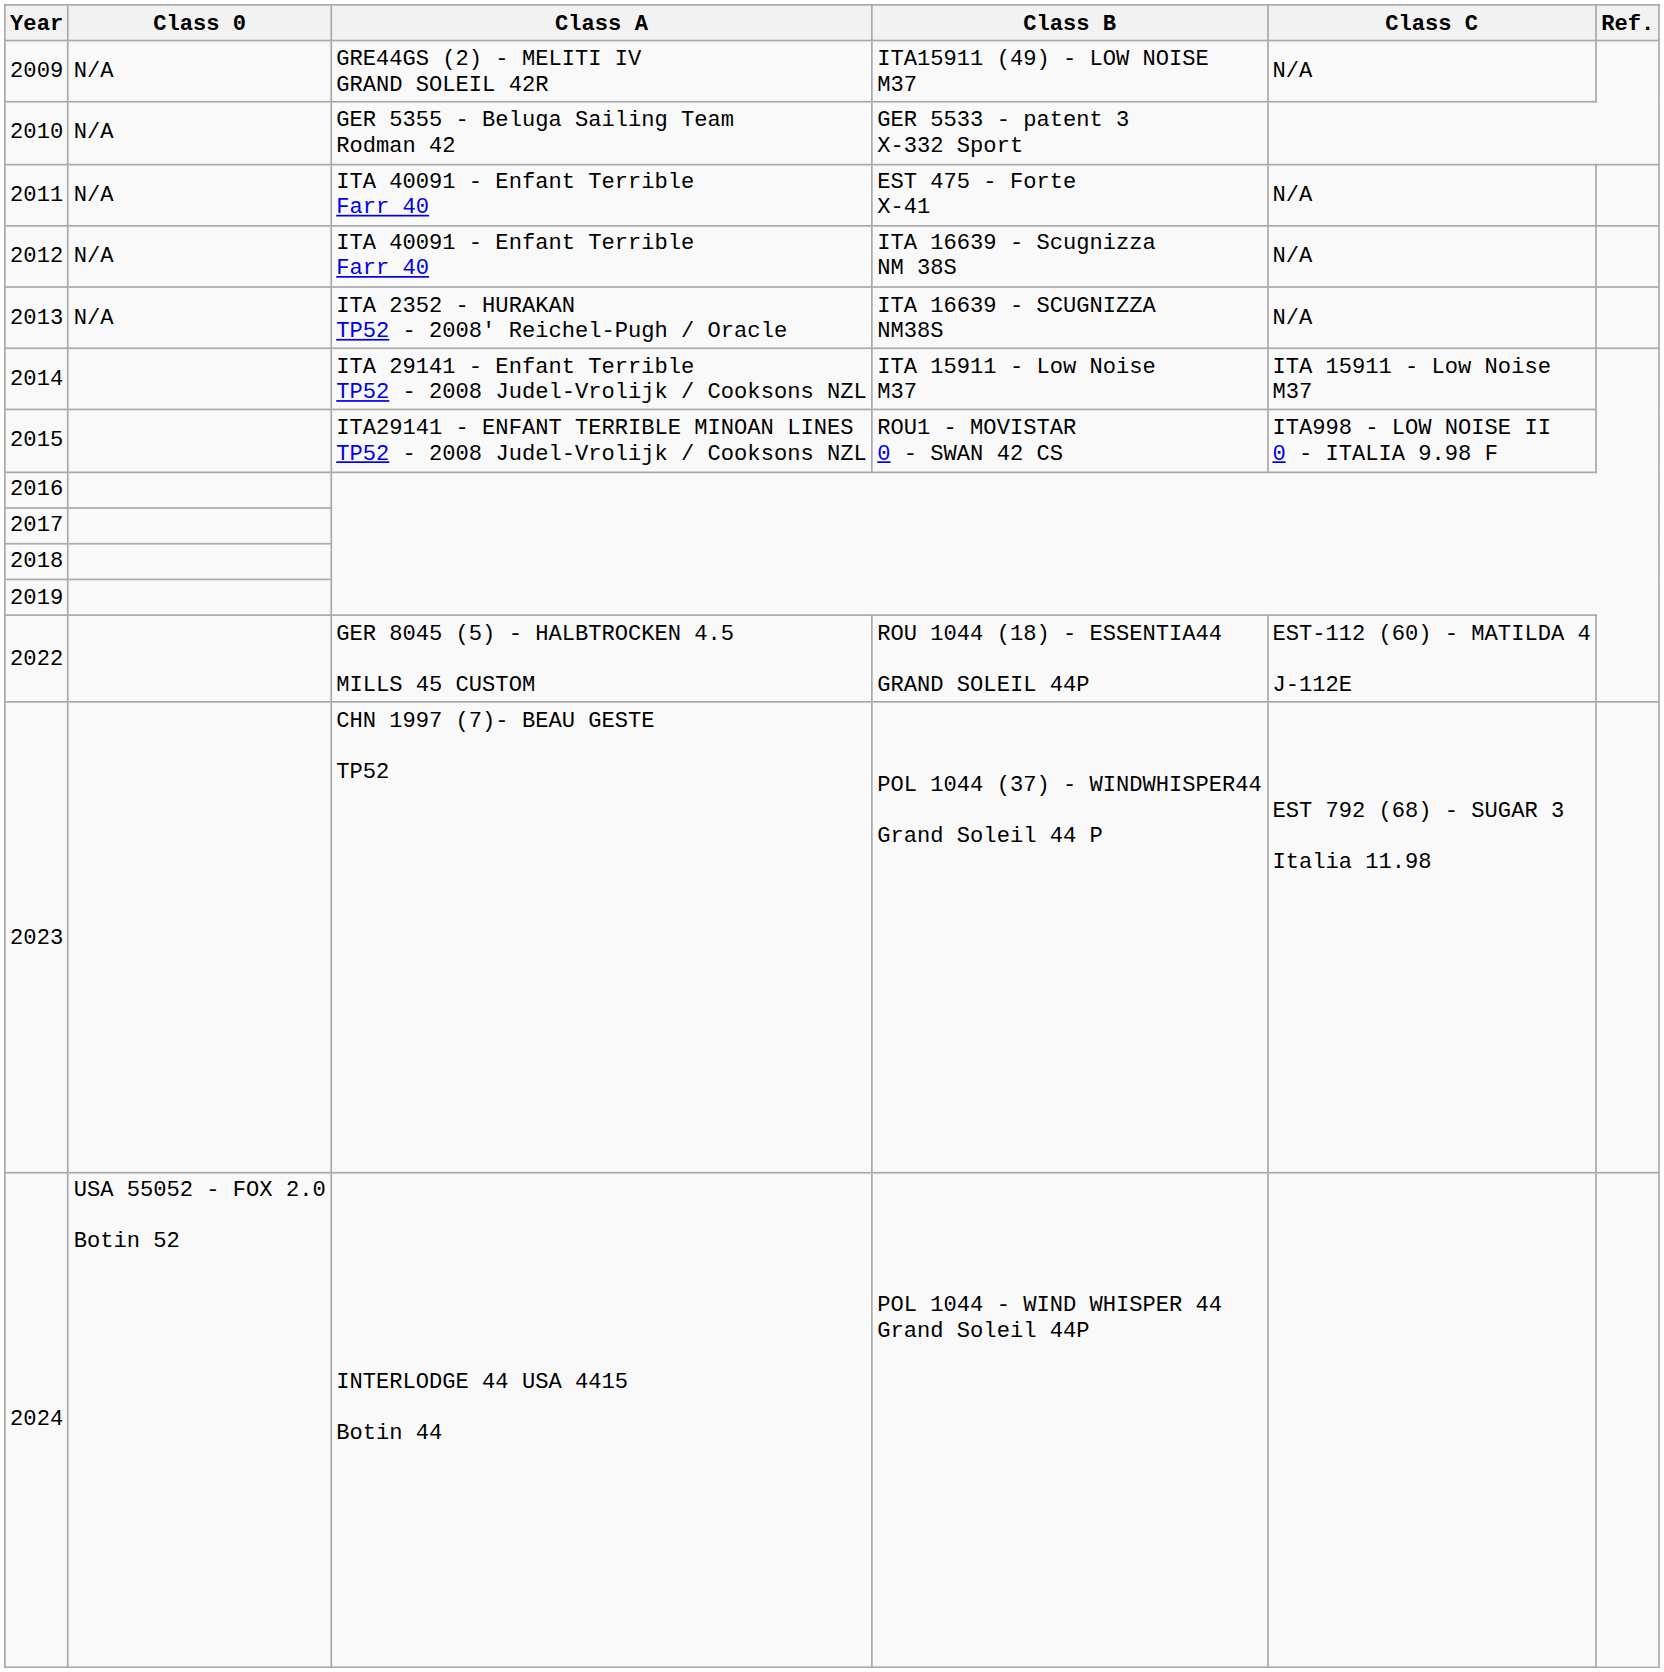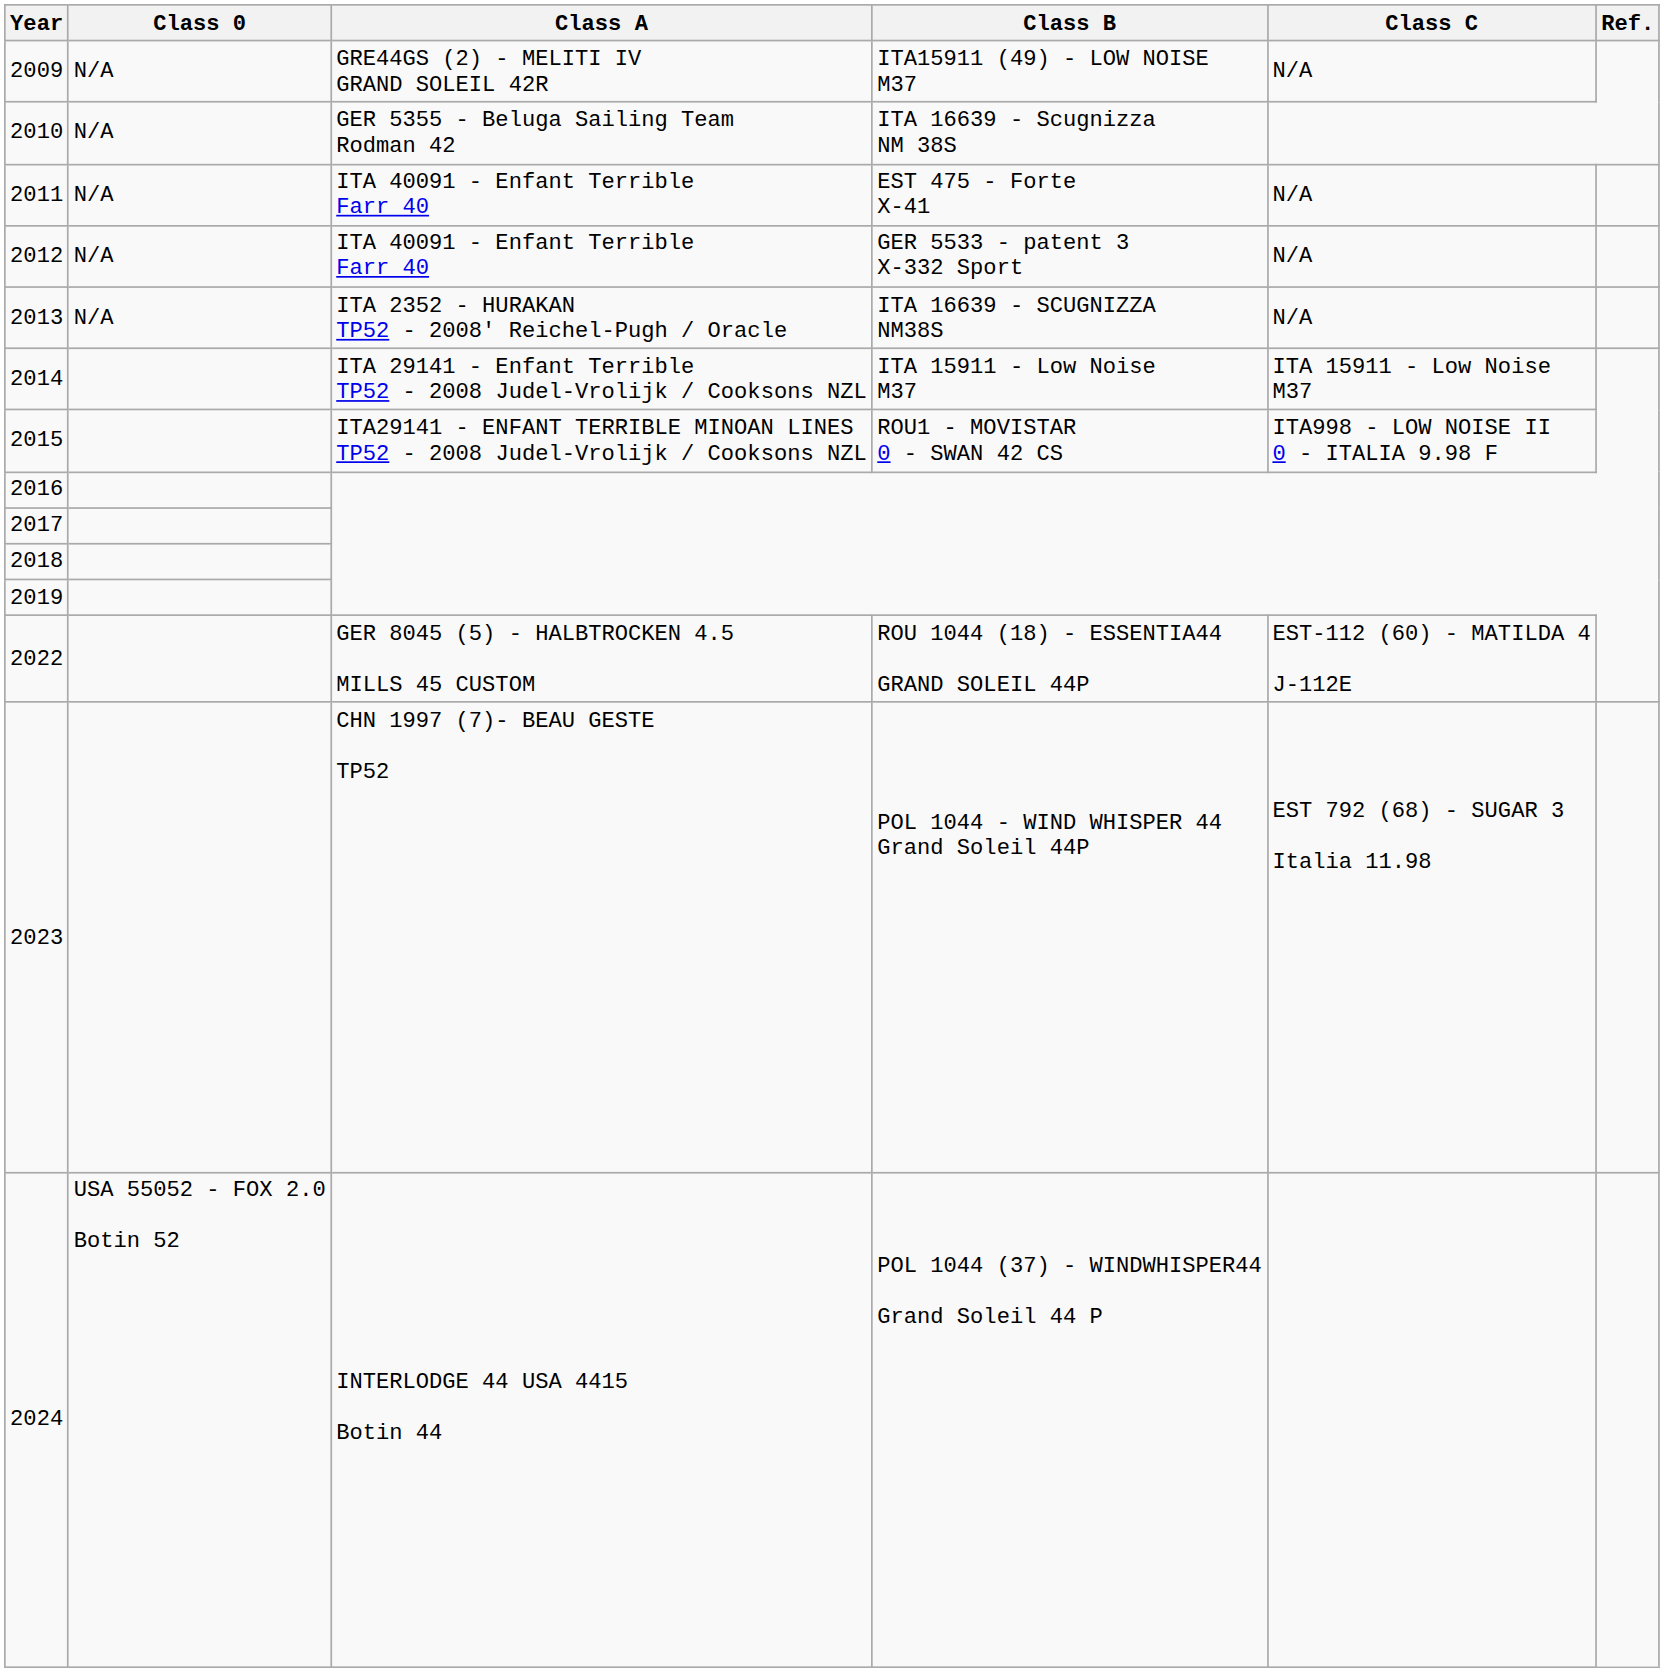(1003, 133) GER 5533 - patent 3 X-332 Sport -> (1017, 133) ITA 16639 - Scugnizza NM 38S
(1017, 256) ITA 16639 - Scugnizza NM 38S -> (1003, 256) GER 5533 - patent 3 X-332 Sport
(1070, 810) POL 1044 (37) - WINDWHISPER44 Grand Soleil 44 P -> (1050, 835) POL 1044 - WIND WHISPER 44 Grand Soleil 44P
(1050, 1318) POL 1044 - WIND WHISPER 44 Grand Soleil 44P -> (1070, 1292) POL 1044 (37) - WINDWHISPER44 Grand Soleil 44 P
